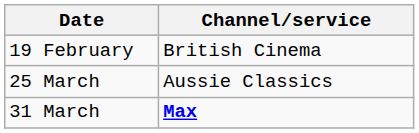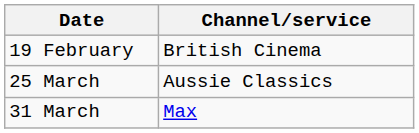(180, 112) bold -> (180, 112) normal
